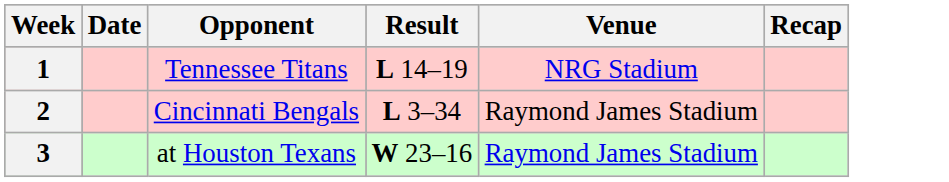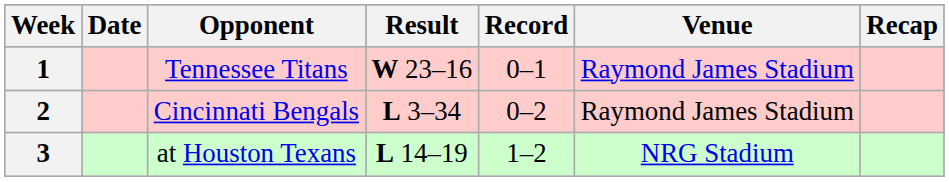+ column: (526, 25)
(422, 68) L 14–19 -> (422, 68) W 23–16
(621, 68) NRG Stadium -> (717, 68) Raymond James Stadium
(422, 153) W 23–16 -> (422, 153) L 14–19
(621, 153) Raymond James Stadium -> (717, 153) NRG Stadium
